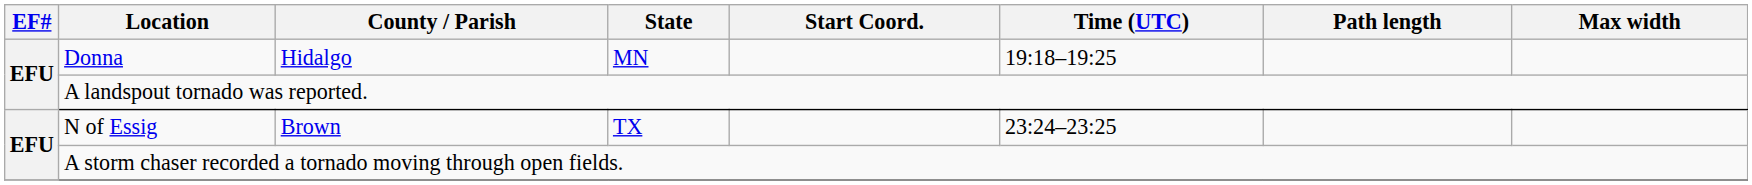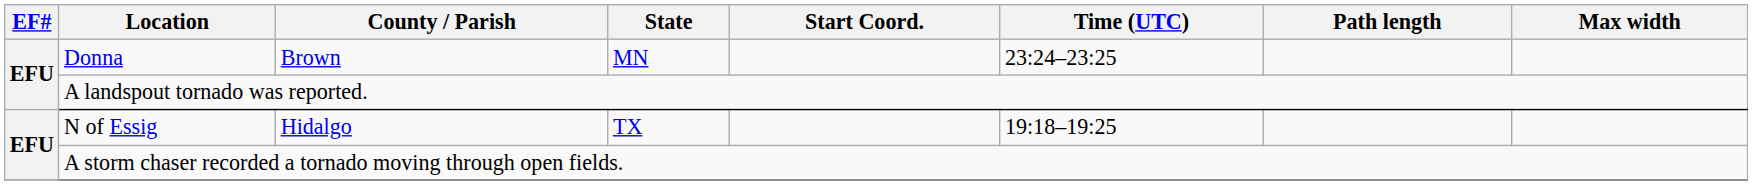(316, 57) Hidalgo -> (311, 57) Brown
(1061, 57) 19:18–19:25 -> (1061, 57) 23:24–23:25
(311, 127) Brown -> (316, 127) Hidalgo
(1061, 127) 23:24–23:25 -> (1061, 127) 19:18–19:25
